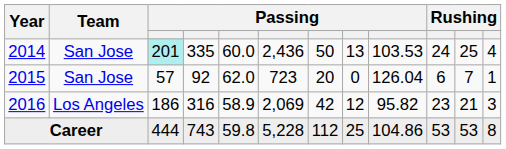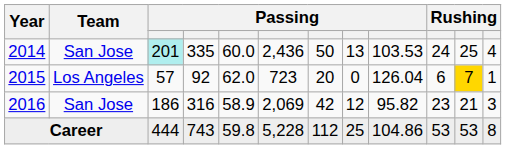(98, 78) San Jose -> (98, 78) Los Angeles
(469, 78) no background -> (469, 78) gold background
(98, 104) Los Angeles -> (98, 104) San Jose
